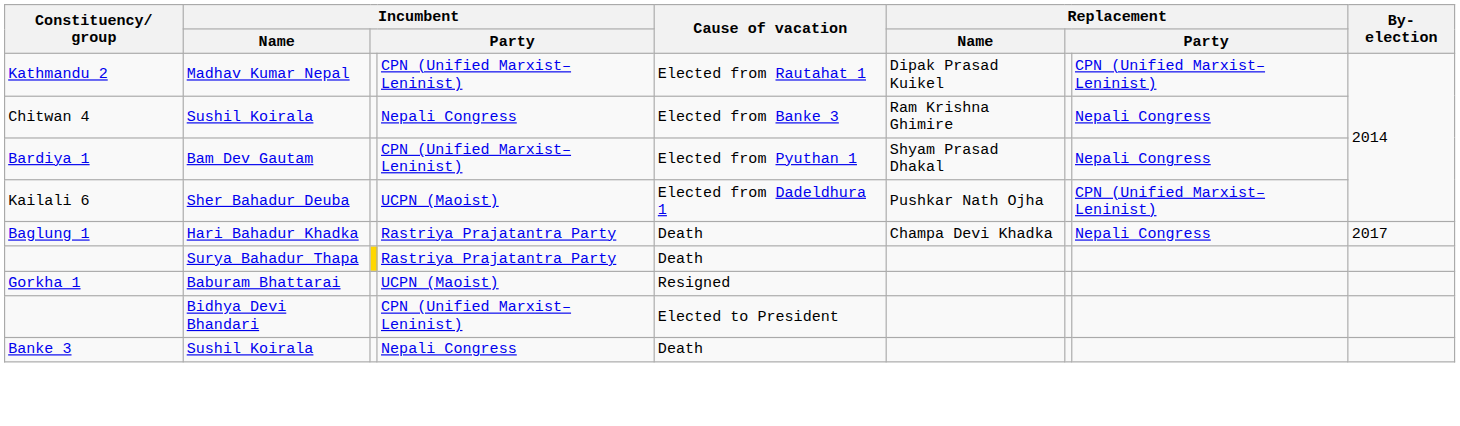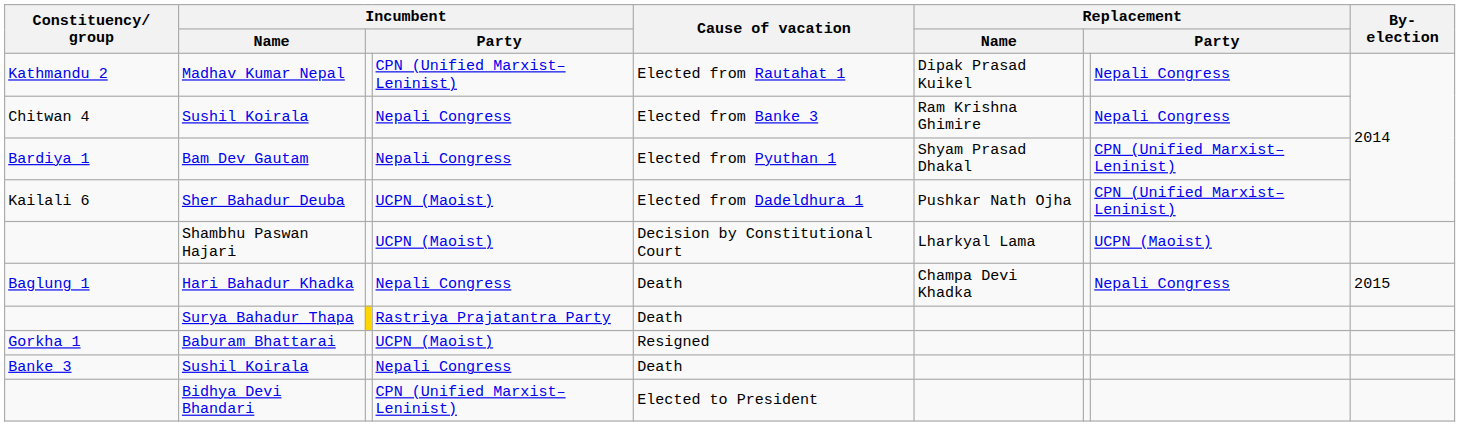(1170, 75) CPN (Unified Marxist–Leninist) -> (1162, 75) Nepali Congress
(476, 159) CPN (Unified Marxist–Leninist) -> (443, 159) Nepali Congress
(1143, 159) Nepali Congress -> (1189, 159) CPN (Unified Marxist–Leninist)
+ row: (91, 243)
(499, 234) Rastriya Prajatantra Party -> (443, 285) Nepali Congress
(1370, 234) 2017 -> (1372, 285) 2015
rows swapped: (94, 316) <-> (40, 350)
